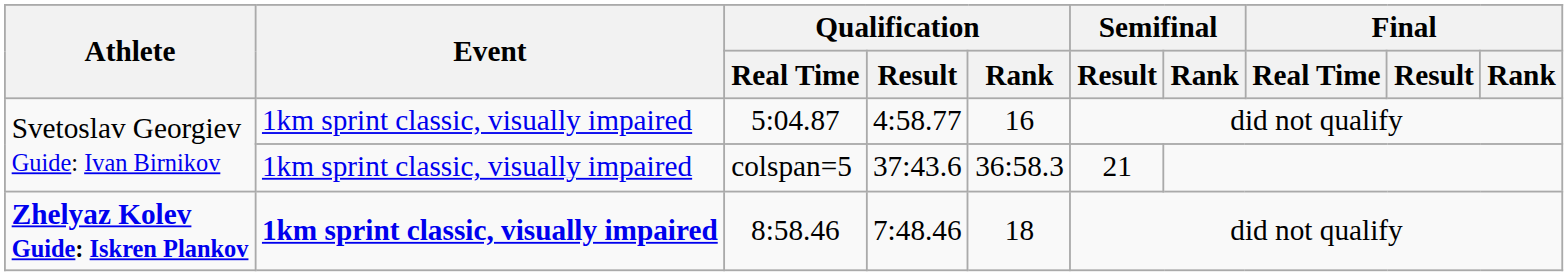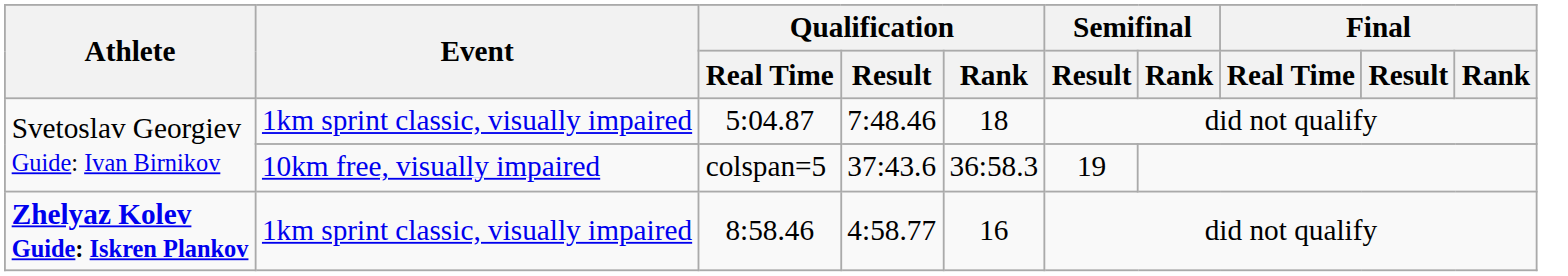(917, 120) 4:58.77 -> (892, 120) 7:48.46
(1019, 120) 16 -> (994, 120) 18
(477, 167) 1km sprint classic, visually impaired -> (431, 167) 10km free, visually impaired
(1117, 167) 21 -> (1092, 167) 19
(490, 229) bold -> (477, 229) normal
(917, 229) 7:48.46 -> (892, 229) 4:58.77
(1019, 229) 18 -> (994, 229) 16
